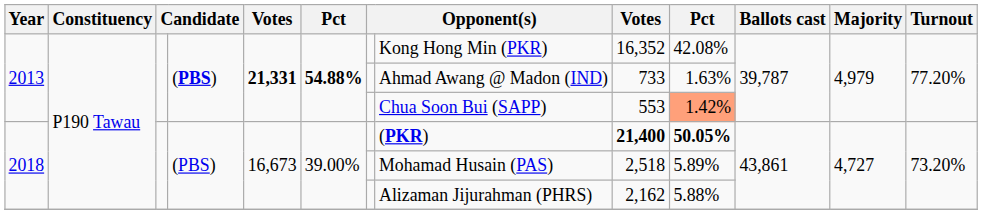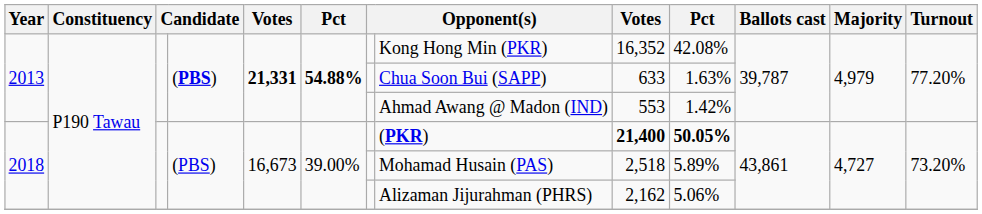(494, 77) Ahmad Awang @ Madon (IND) -> (463, 77) Chua Soon Bui (SAPP)
(652, 77) 733 -> (652, 77) 633
(463, 107) Chua Soon Bui (SAPP) -> (494, 107) Ahmad Awang @ Madon (IND)
(708, 107) lightsalmon background -> (708, 107) no background
(696, 195) 5.88% -> (696, 195) 5.06%
